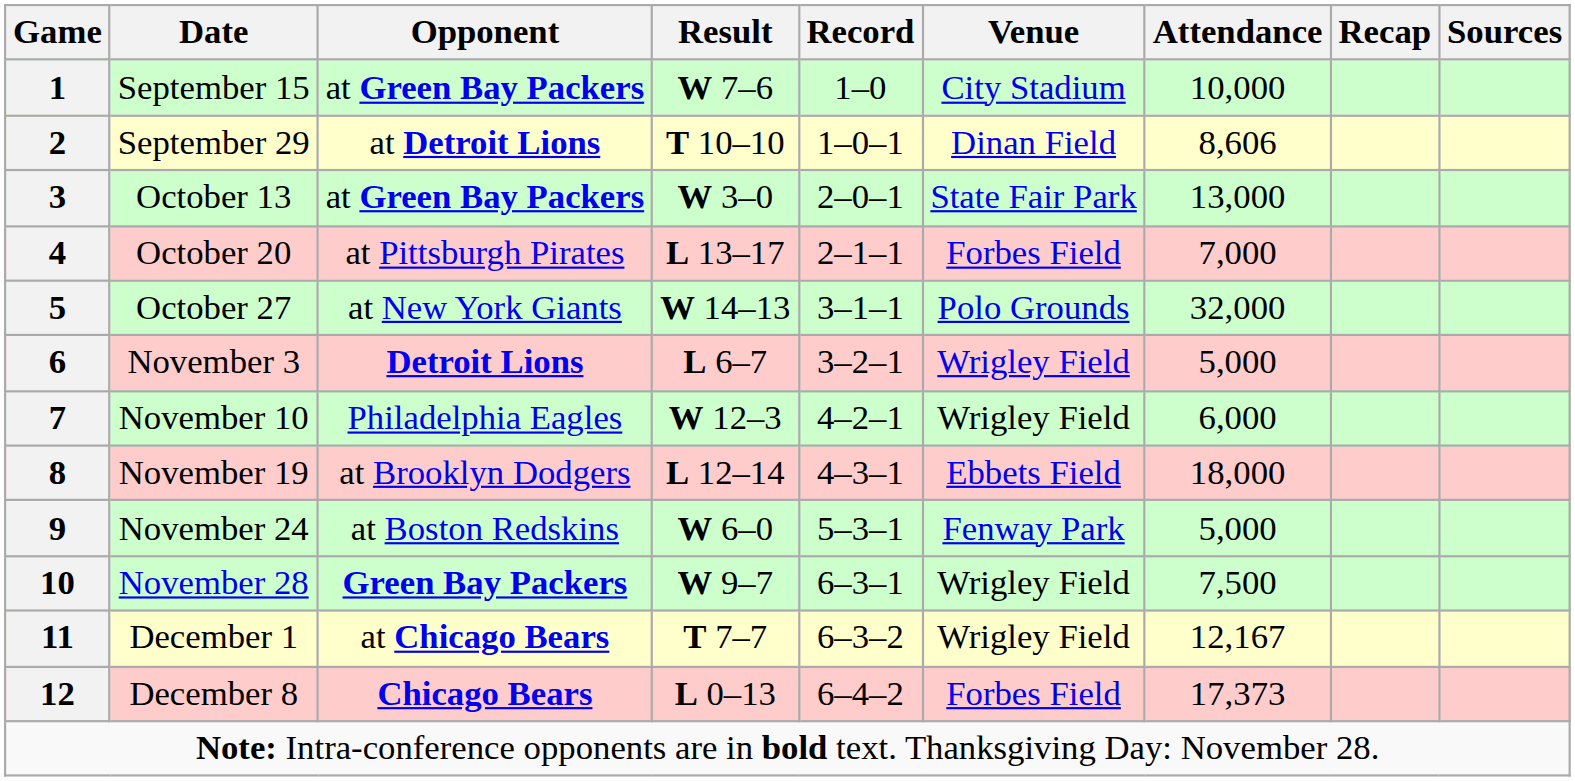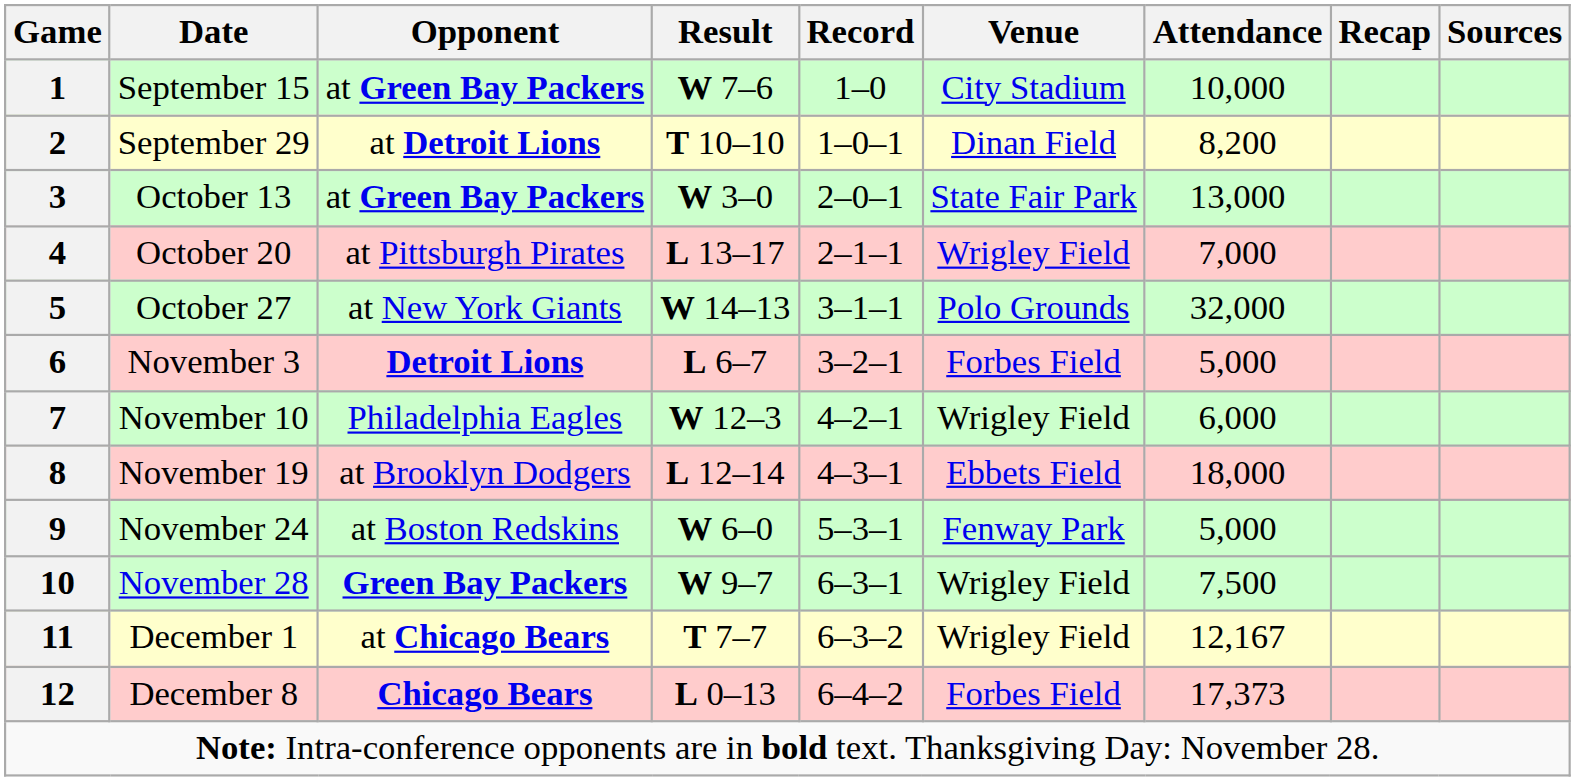(1238, 142) 8,606 -> (1238, 142) 8,200
(1034, 252) Forbes Field -> (1034, 252) Wrigley Field
(1034, 362) Wrigley Field -> (1034, 362) Forbes Field
